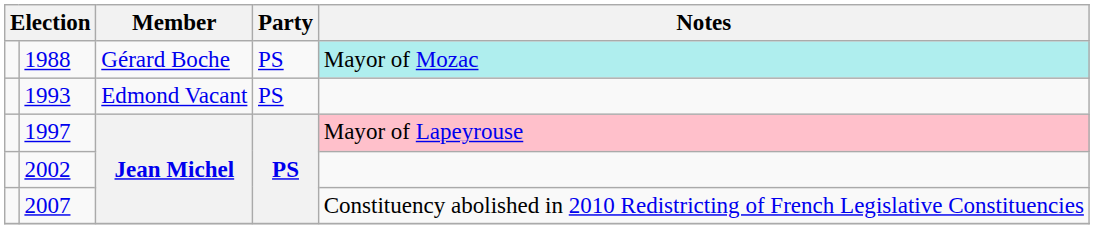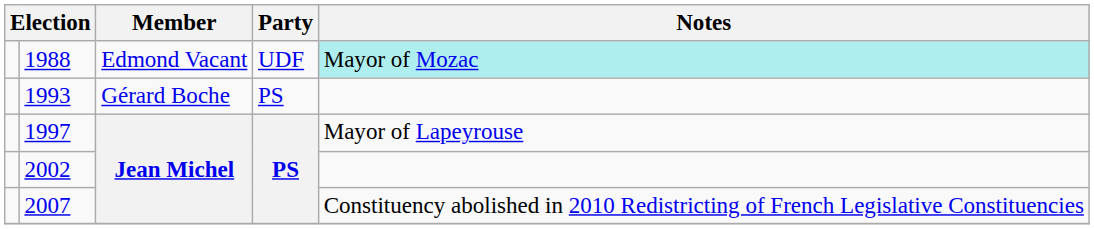(166, 59) Gérard Boche -> (174, 59) Edmond Vacant
(271, 59) PS -> (281, 59) UDF
(174, 95) Edmond Vacant -> (166, 95) Gérard Boche
(423, 132) pink background -> (423, 132) no background
